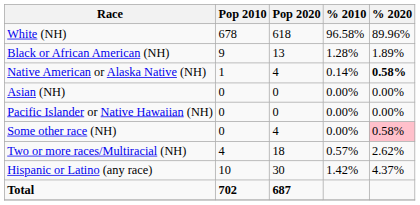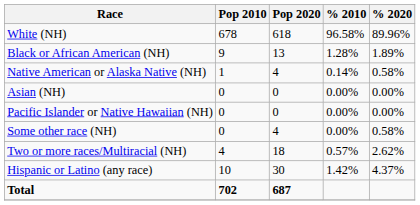(389, 72) bold -> (388, 72) normal
(388, 131) pink background -> (388, 131) no background
